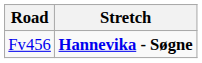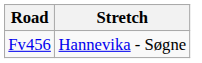(126, 44) bold -> (122, 44) normal
